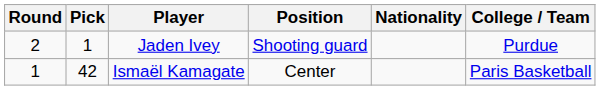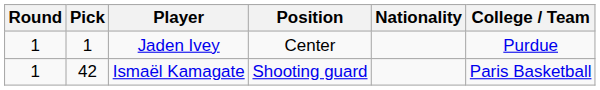(35, 44) 2 -> (35, 44) 1
(310, 44) Shooting guard -> (310, 44) Center
(310, 71) Center -> (310, 71) Shooting guard
